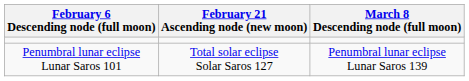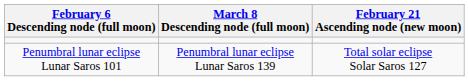columns swapped: (234, 20) <-> (387, 20)
